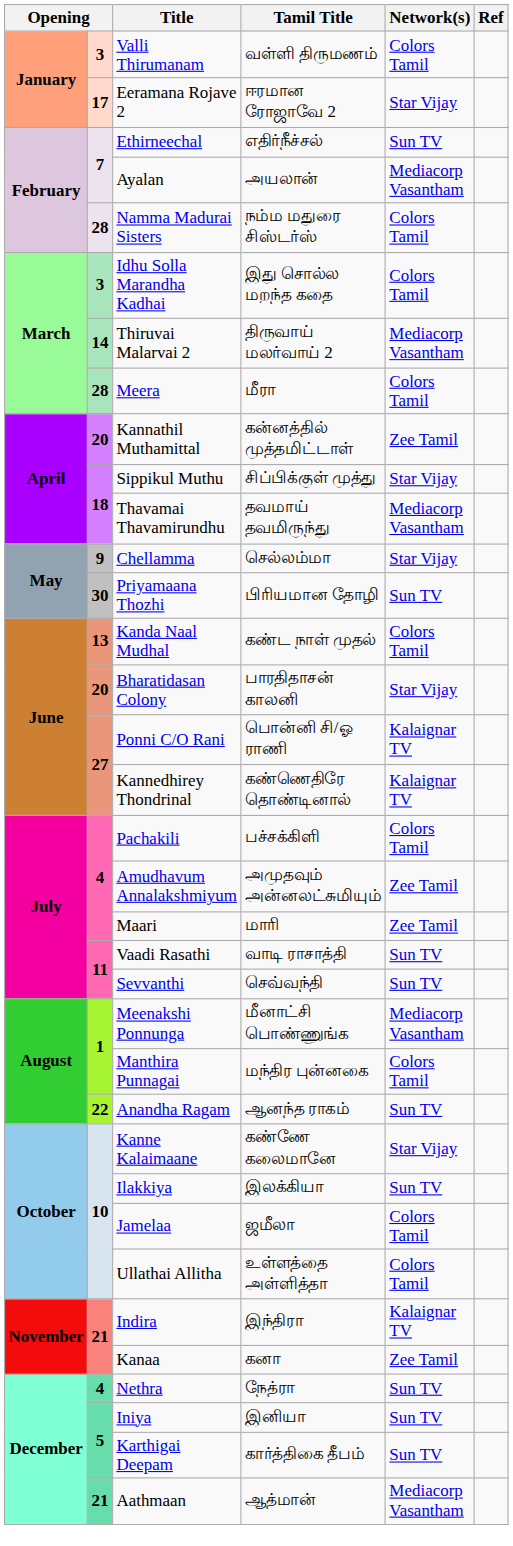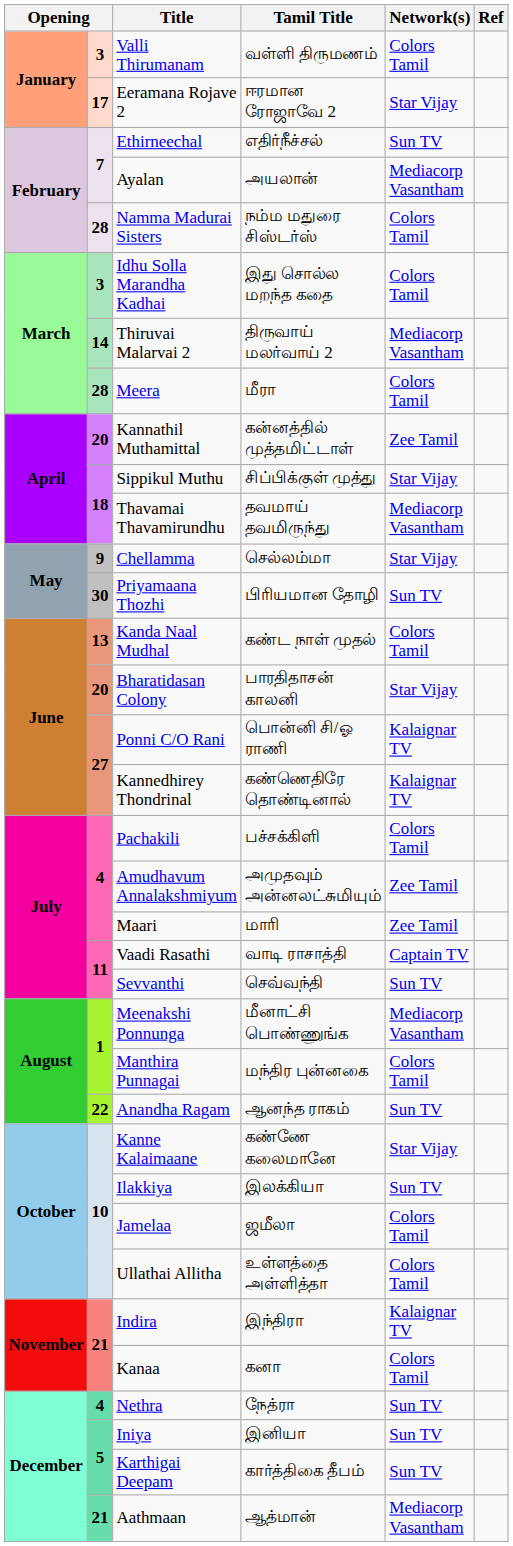(416, 954) Sun TV -> (429, 954) Captain TV
(424, 1359) Zee Tamil -> (412, 1367) Colors Tamil
